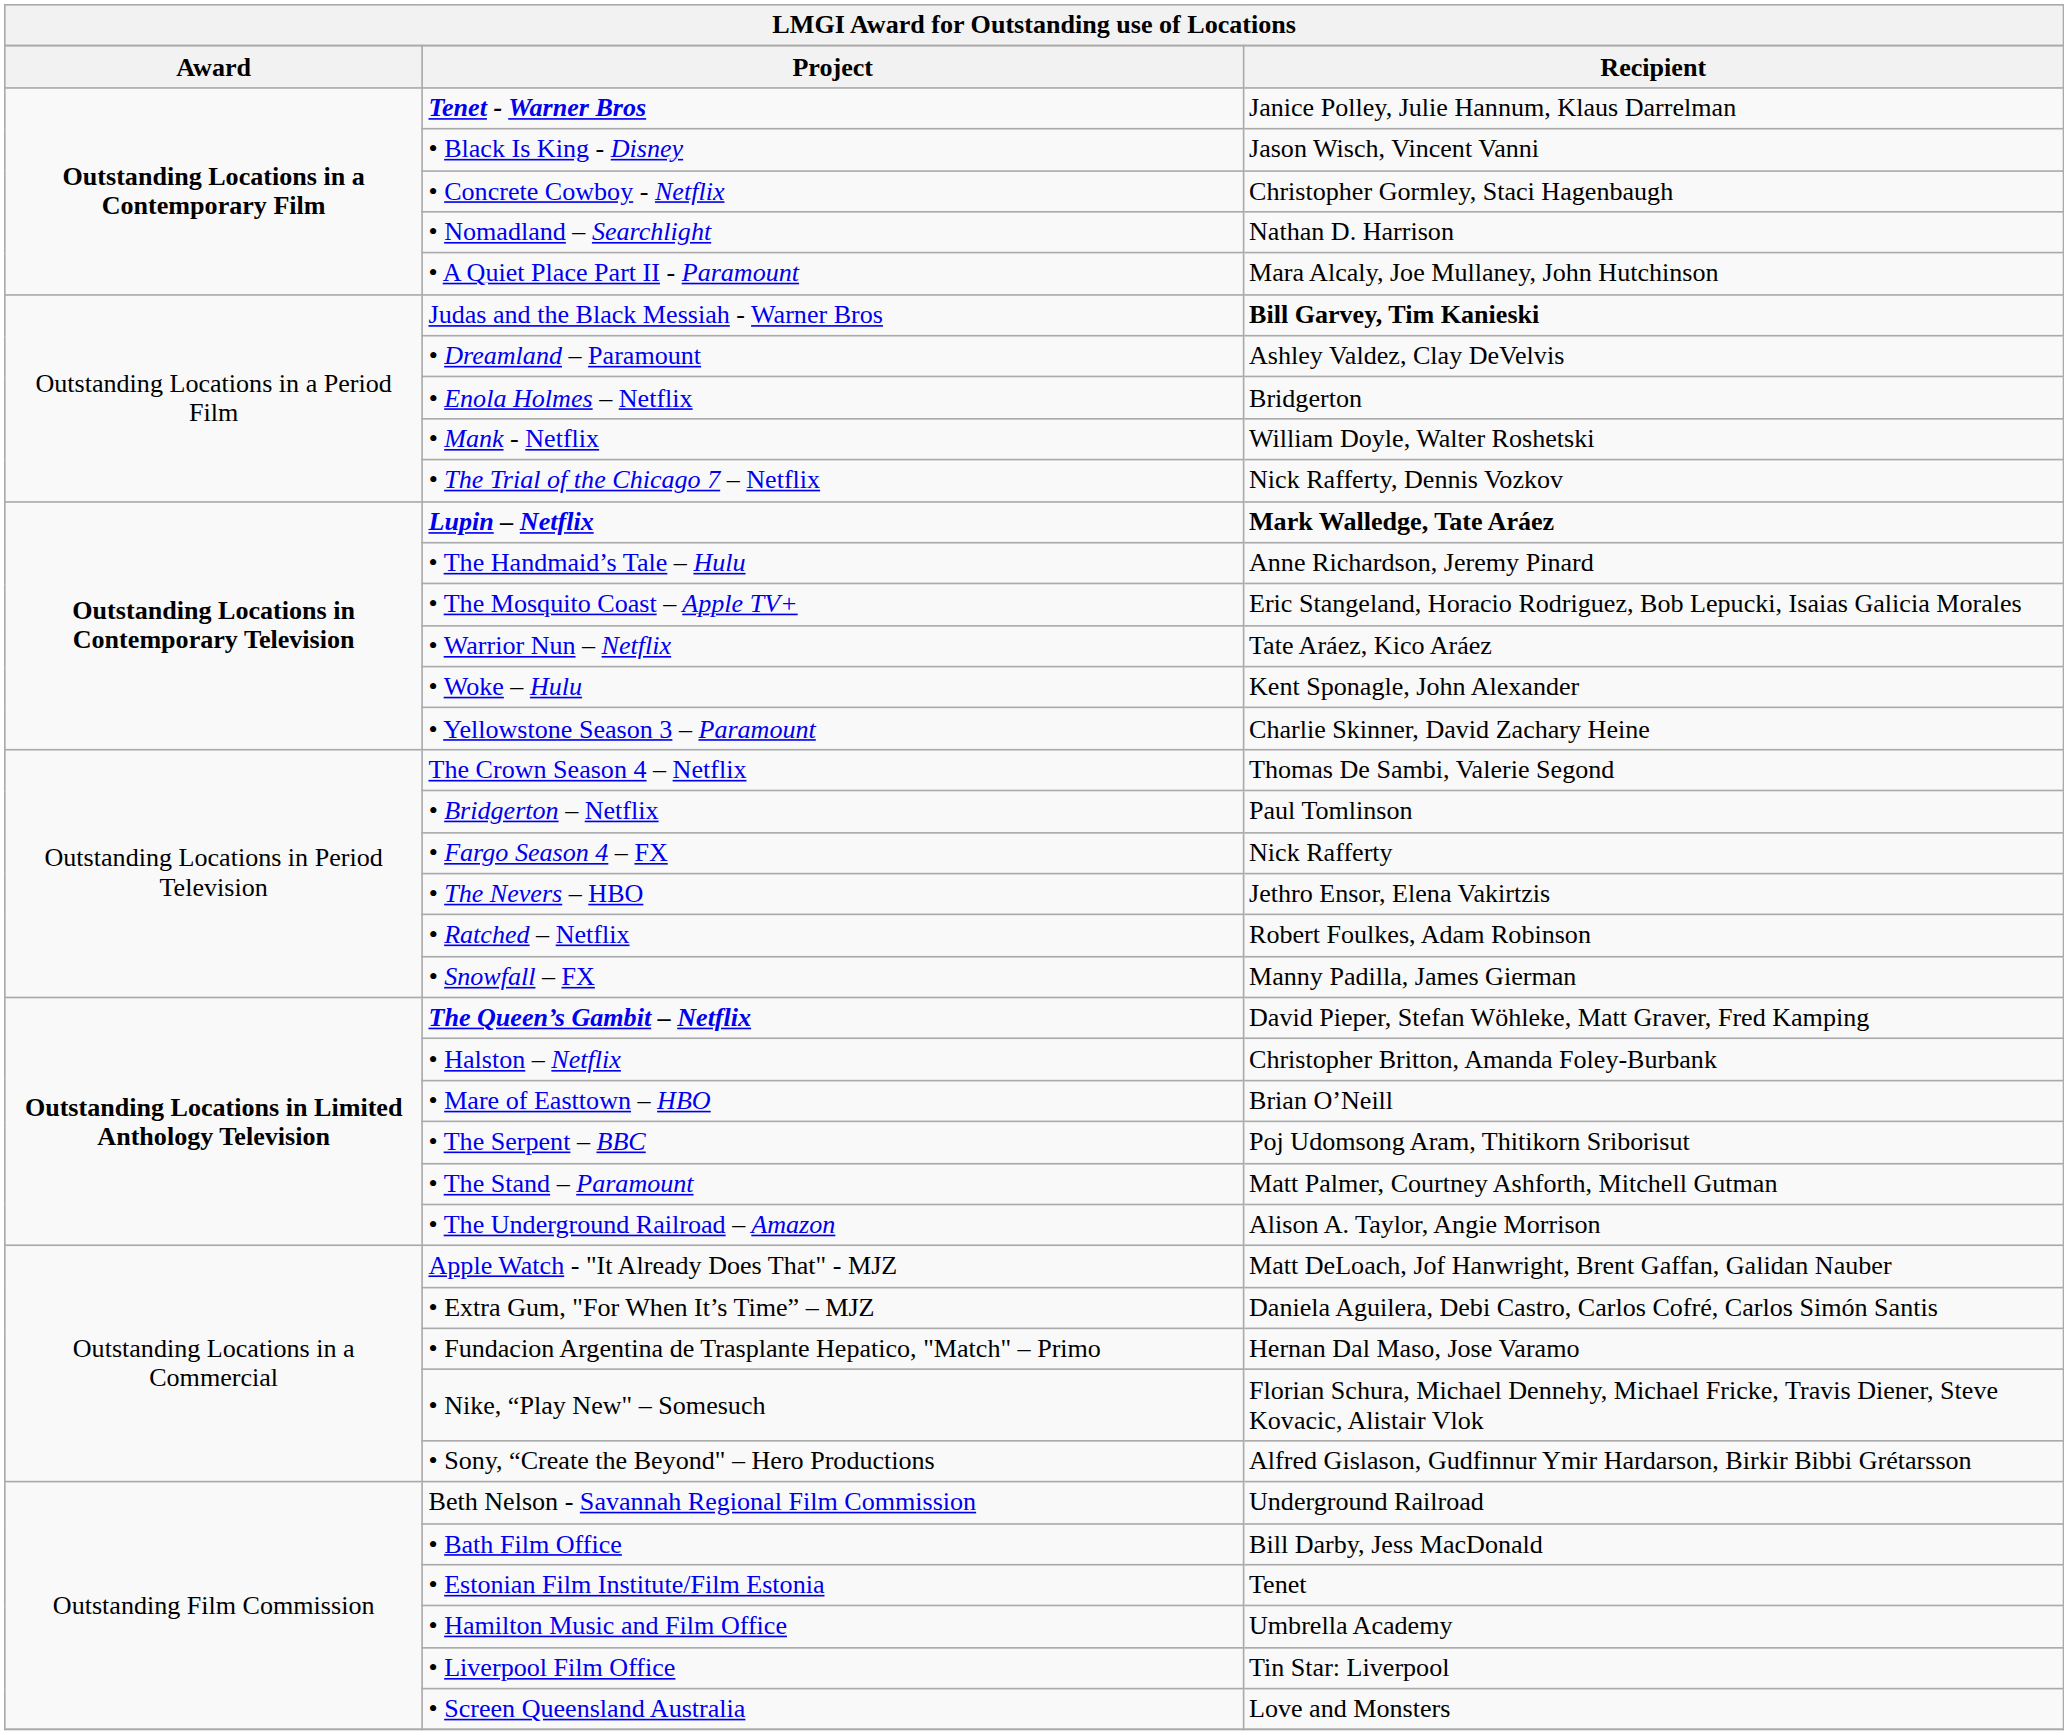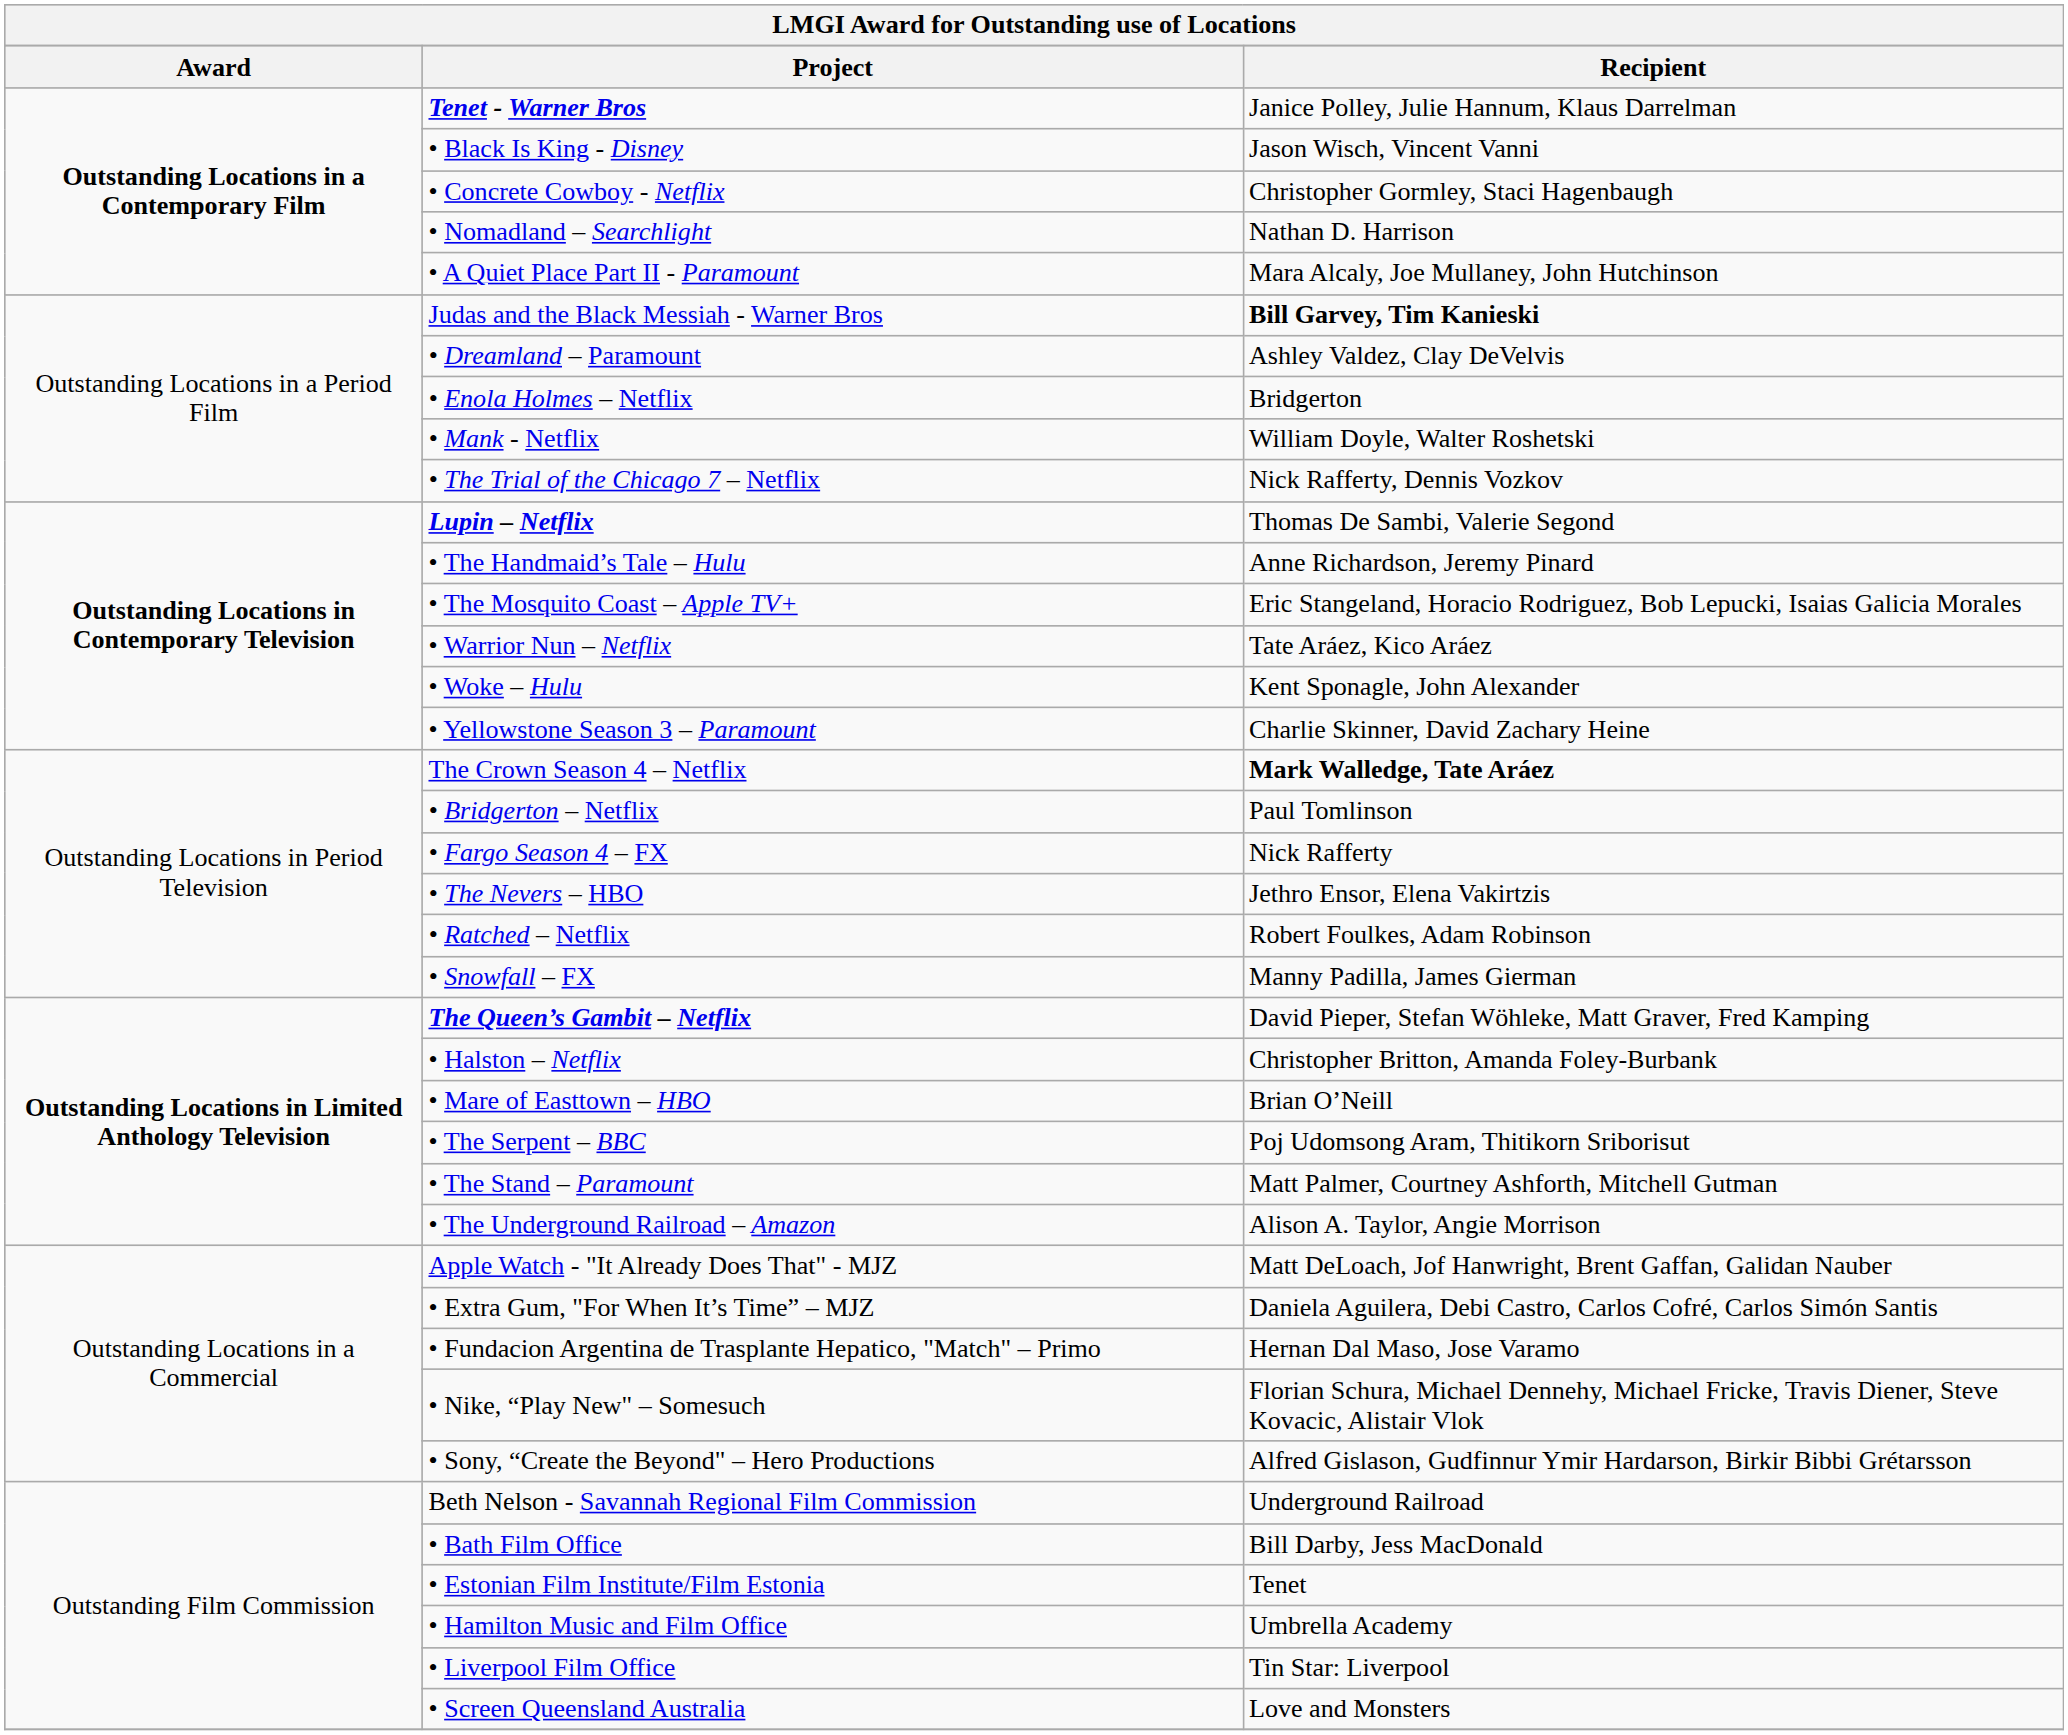(1402, 521) Mark Walledge, Tate Aráez -> (1432, 521) Thomas De Sambi, Valerie Segond
(1432, 769) Thomas De Sambi, Valerie Segond -> (1402, 769) Mark Walledge, Tate Aráez
